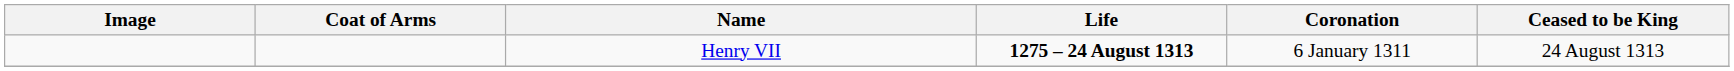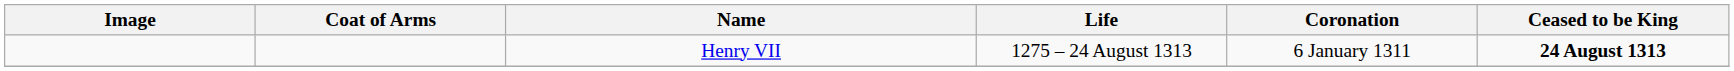(1102, 50) bold -> (1102, 50) normal
(1603, 50) normal -> (1603, 50) bold
